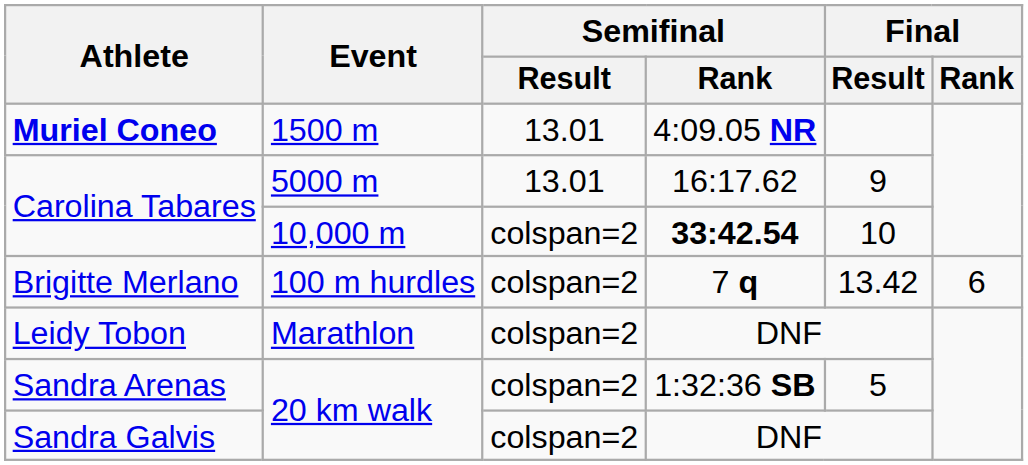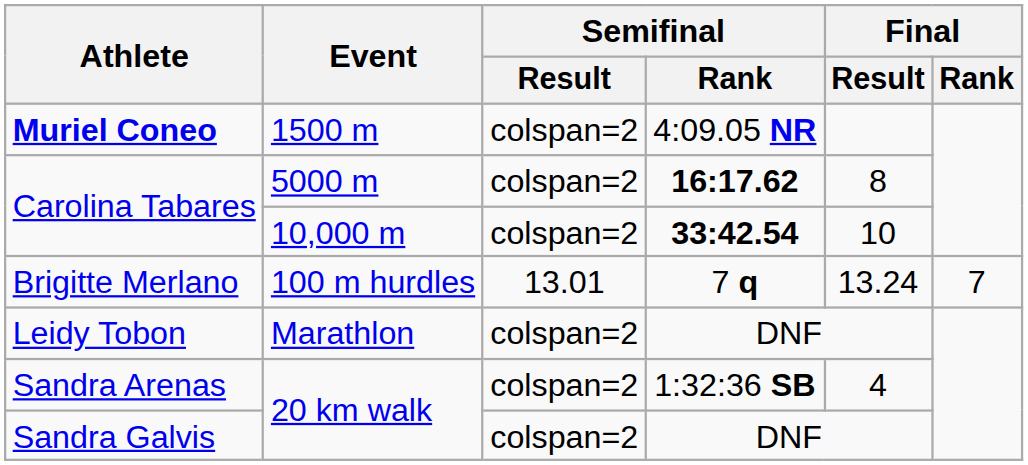(564, 130) 13.01 -> (564, 130) colspan=2
(564, 181) 13.01 -> (564, 181) colspan=2
(735, 181) normal -> (735, 181) bold
(878, 181) 9 -> (878, 181) 8
(564, 283) colspan=2 -> (564, 283) 13.01
(878, 283) 13.42 -> (878, 283) 13.24
(977, 283) 6 -> (977, 283) 7
(878, 385) 5 -> (878, 385) 4
